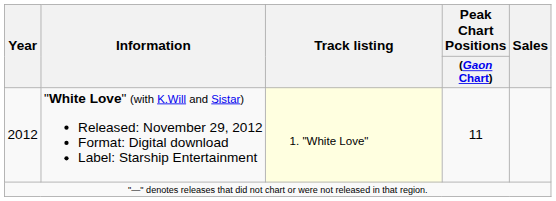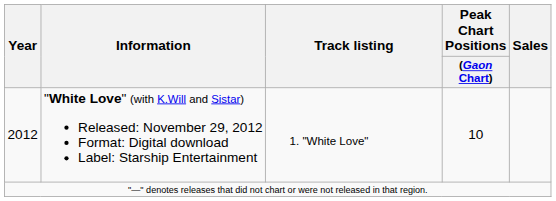(354, 141) lightyellow background -> (354, 141) no background
(476, 134) 11 -> (476, 134) 10
